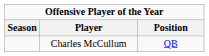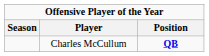(171, 43) normal -> (171, 43) bold
